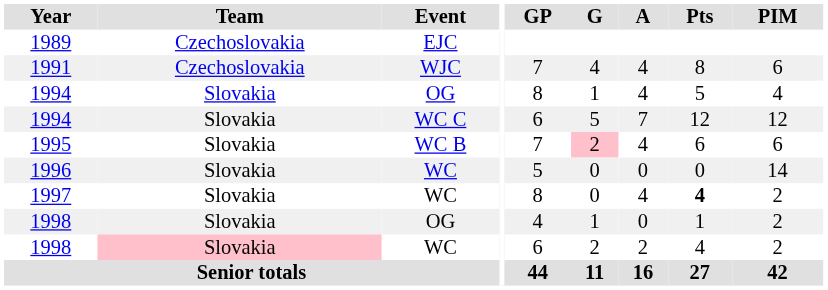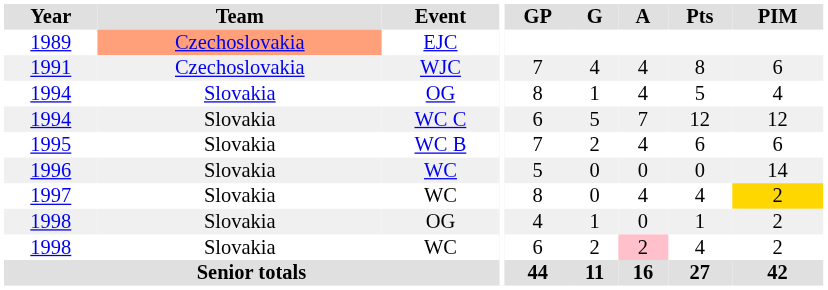(240, 42) no background -> (240, 42) lightsalmon background
(595, 144) pink background -> (595, 144) no background
(700, 195) bold -> (700, 195) normal
(778, 195) no background -> (778, 195) gold background
(240, 247) pink background -> (240, 247) no background
(643, 247) no background -> (643, 247) pink background
